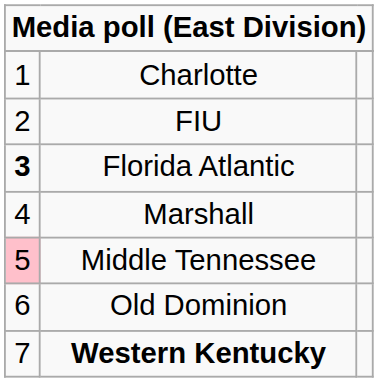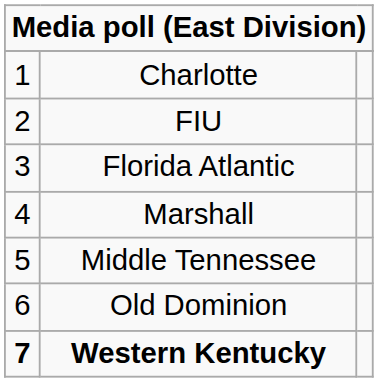(23, 167) bold -> (23, 167) normal
(23, 260) pink background -> (23, 260) no background
(23, 353) normal -> (23, 353) bold
